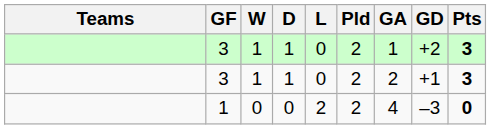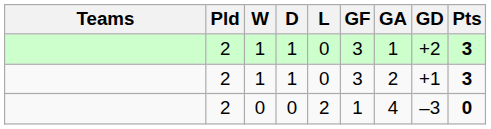columns swapped: (356, 19) <-> (224, 19)
